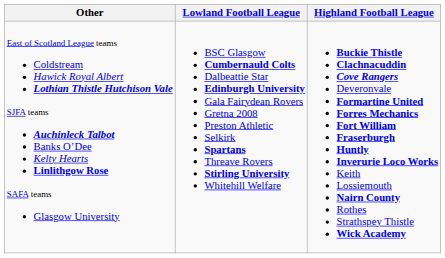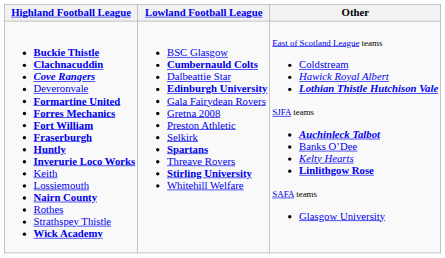columns swapped: (374, 13) <-> (90, 13)
